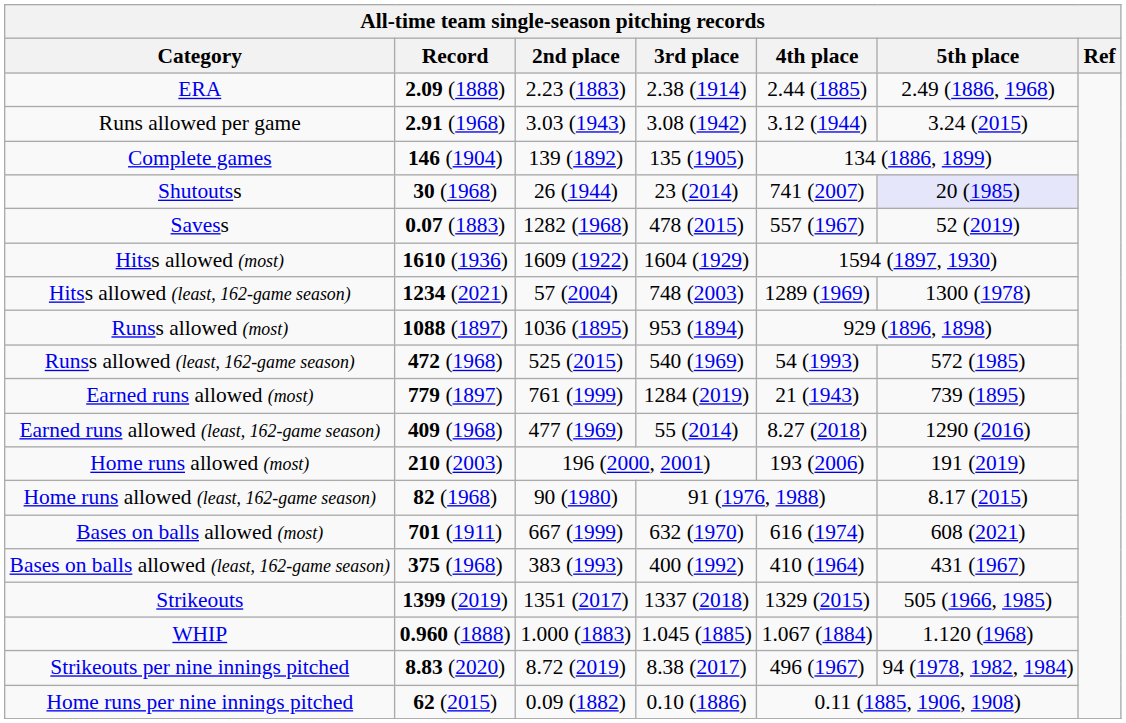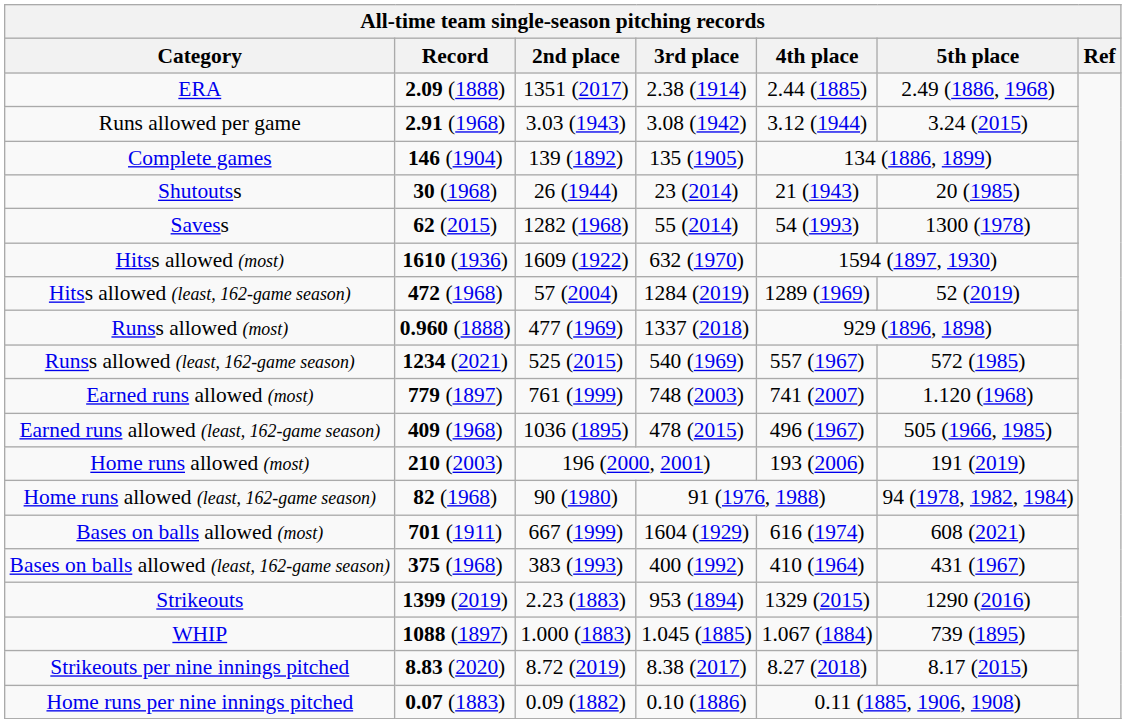(576, 89) 2.23 (1883) -> (576, 89) 1351 (2017)
(817, 191) 741 (2007) -> (817, 191) 21 (1943)
(978, 191) lavender background -> (978, 191) no background
(455, 225) 0.07 (1883) -> (455, 225) 62 (2015)
(697, 225) 478 (2015) -> (697, 225) 55 (2014)
(817, 225) 557 (1967) -> (817, 225) 54 (1993)
(978, 225) 52 (2019) -> (978, 225) 1300 (1978)
(697, 259) 1604 (1929) -> (697, 259) 632 (1970)
(455, 293) 1234 (2021) -> (455, 293) 472 (1968)
(697, 293) 748 (2003) -> (697, 293) 1284 (2019)
(978, 293) 1300 (1978) -> (978, 293) 52 (2019)
(455, 327) 1088 (1897) -> (455, 327) 0.960 (1888)
(576, 327) 1036 (1895) -> (576, 327) 477 (1969)
(697, 327) 953 (1894) -> (697, 327) 1337 (2018)
(455, 361) 472 (1968) -> (455, 361) 1234 (2021)
(817, 361) 54 (1993) -> (817, 361) 557 (1967)
(697, 395) 1284 (2019) -> (697, 395) 748 (2003)
(817, 395) 21 (1943) -> (817, 395) 741 (2007)
(978, 395) 739 (1895) -> (978, 395) 1.120 (1968)
(576, 429) 477 (1969) -> (576, 429) 1036 (1895)
(697, 429) 55 (2014) -> (697, 429) 478 (2015)
(817, 429) 8.27 (2018) -> (817, 429) 496 (1967)
(978, 429) 1290 (2016) -> (978, 429) 505 (1966, 1985)
(978, 497) 8.17 (2015) -> (978, 497) 94 (1978, 1982, 1984)
(697, 531) 632 (1970) -> (697, 531) 1604 (1929)
(576, 599) 1351 (2017) -> (576, 599) 2.23 (1883)
(697, 599) 1337 (2018) -> (697, 599) 953 (1894)
(978, 599) 505 (1966, 1985) -> (978, 599) 1290 (2016)
(455, 633) 0.960 (1888) -> (455, 633) 1088 (1897)
(978, 633) 1.120 (1968) -> (978, 633) 739 (1895)
(817, 667) 496 (1967) -> (817, 667) 8.27 (2018)
(978, 667) 94 (1978, 1982, 1984) -> (978, 667) 8.17 (2015)
(455, 701) 62 (2015) -> (455, 701) 0.07 (1883)
